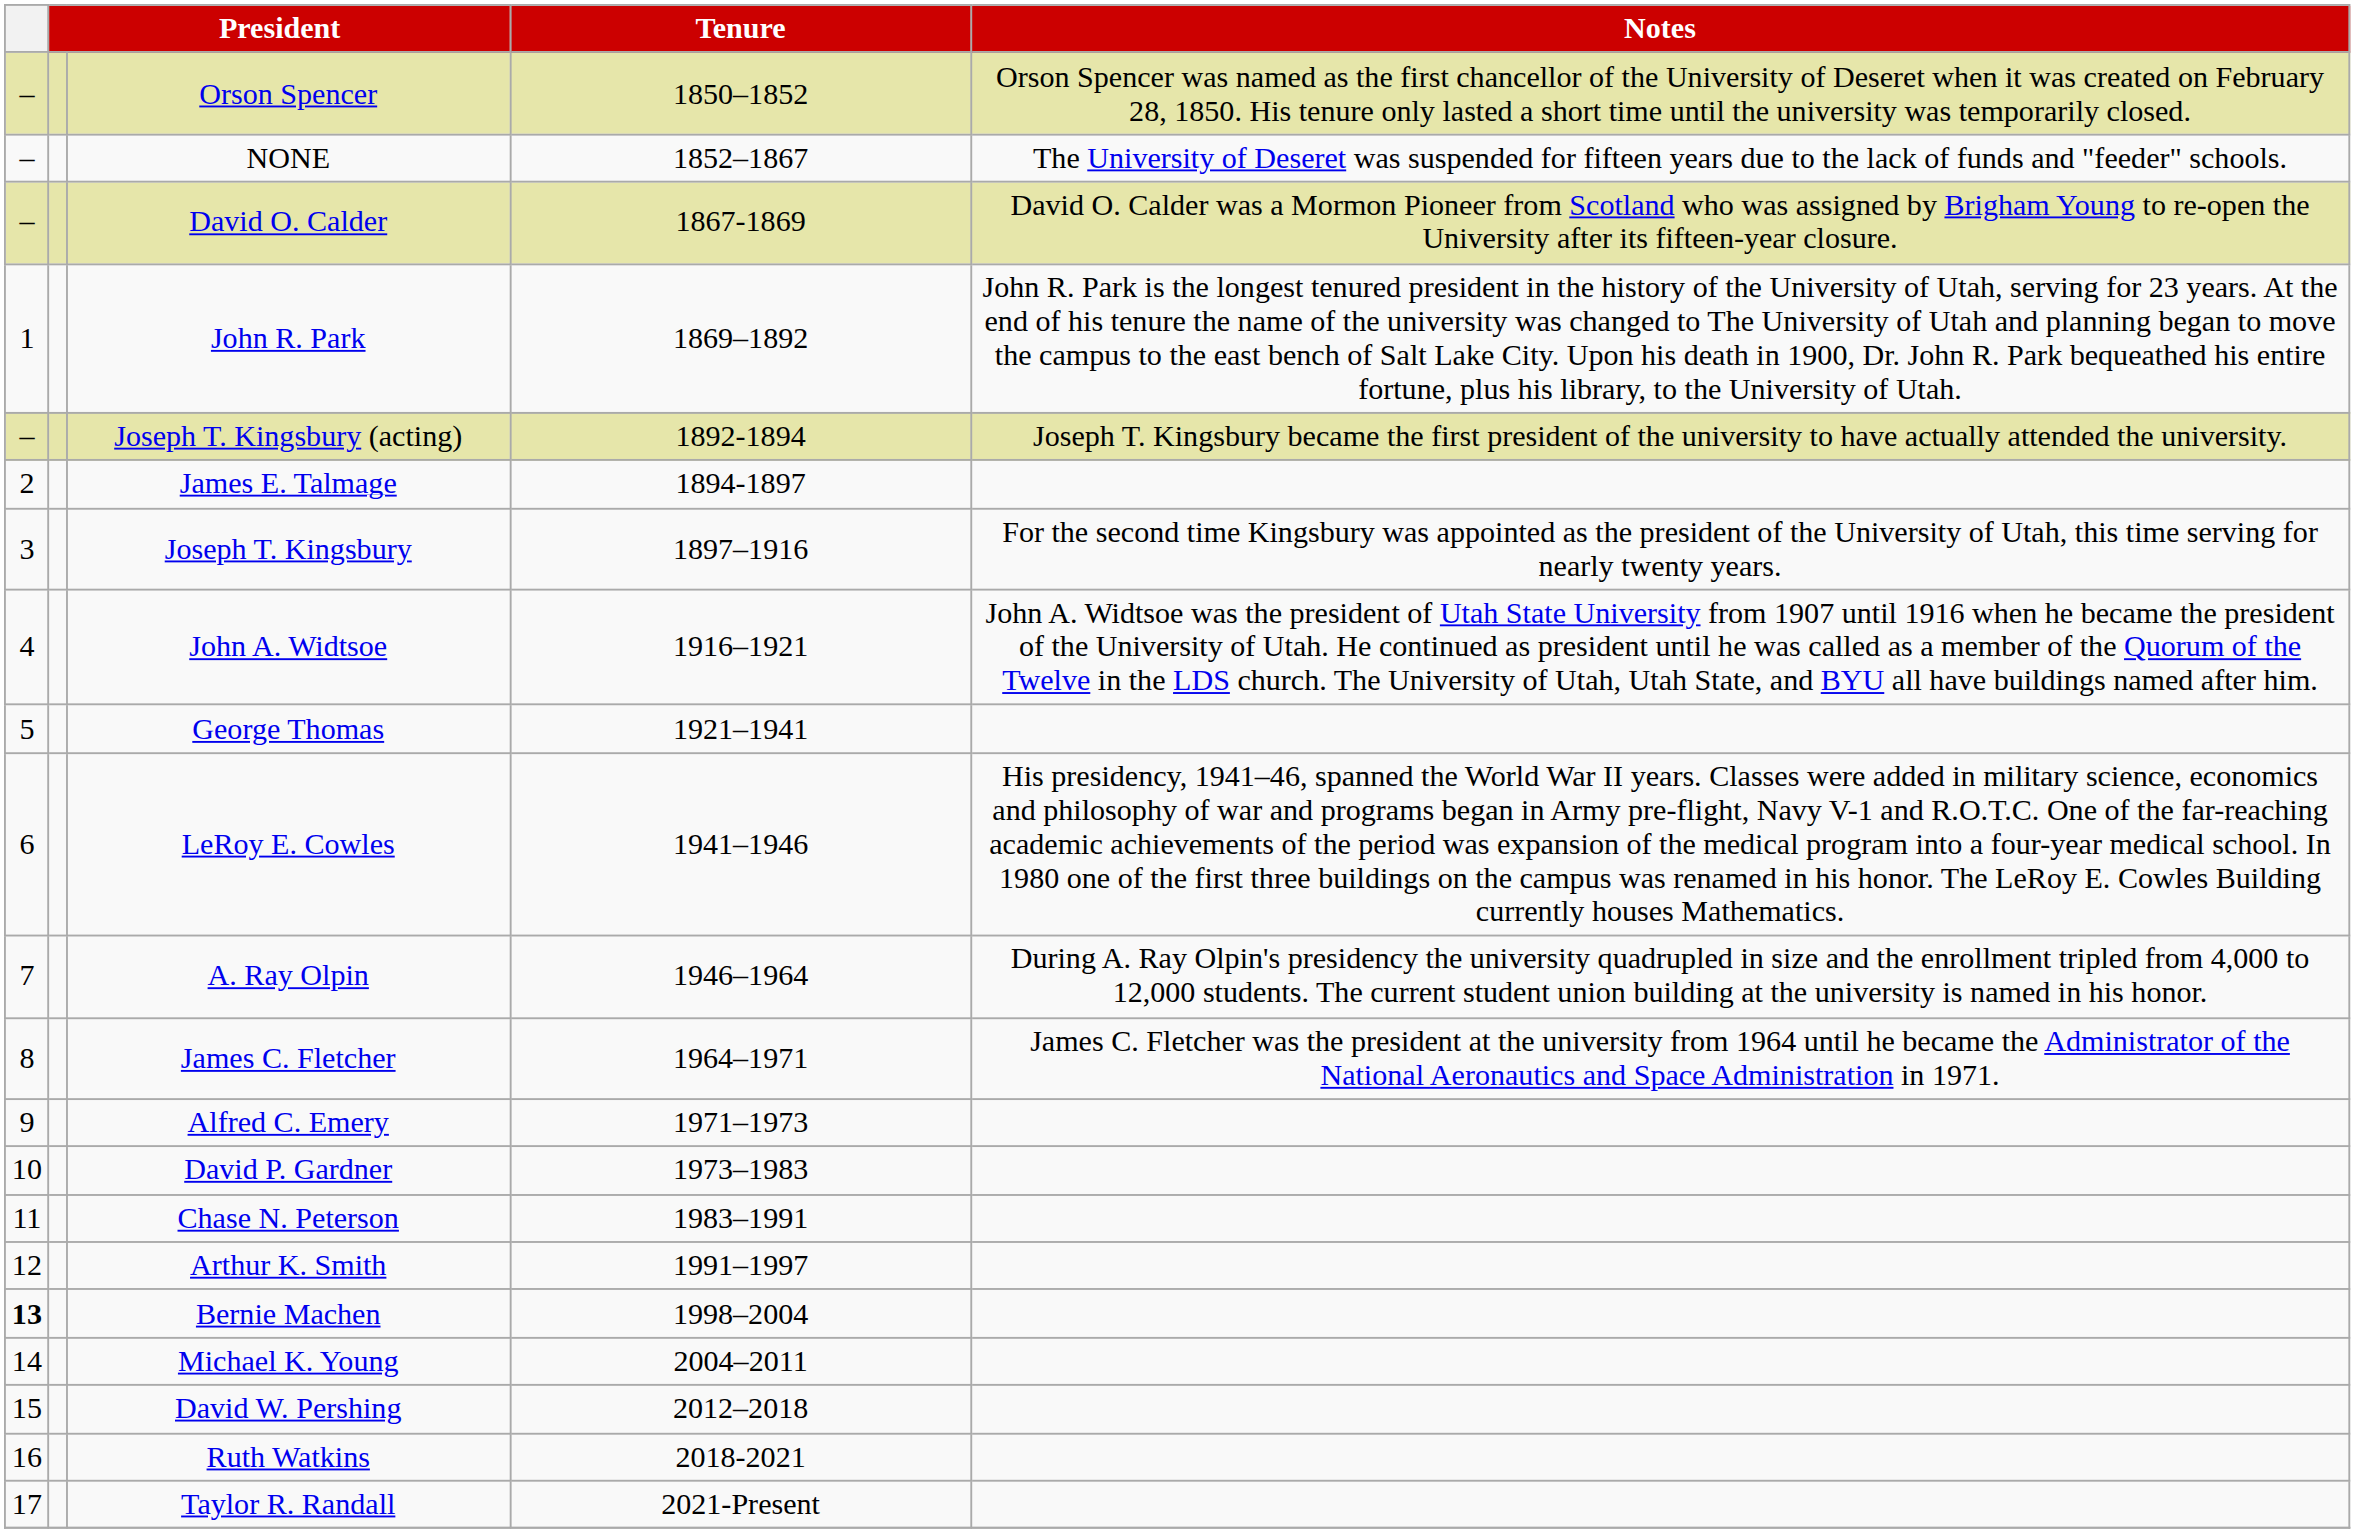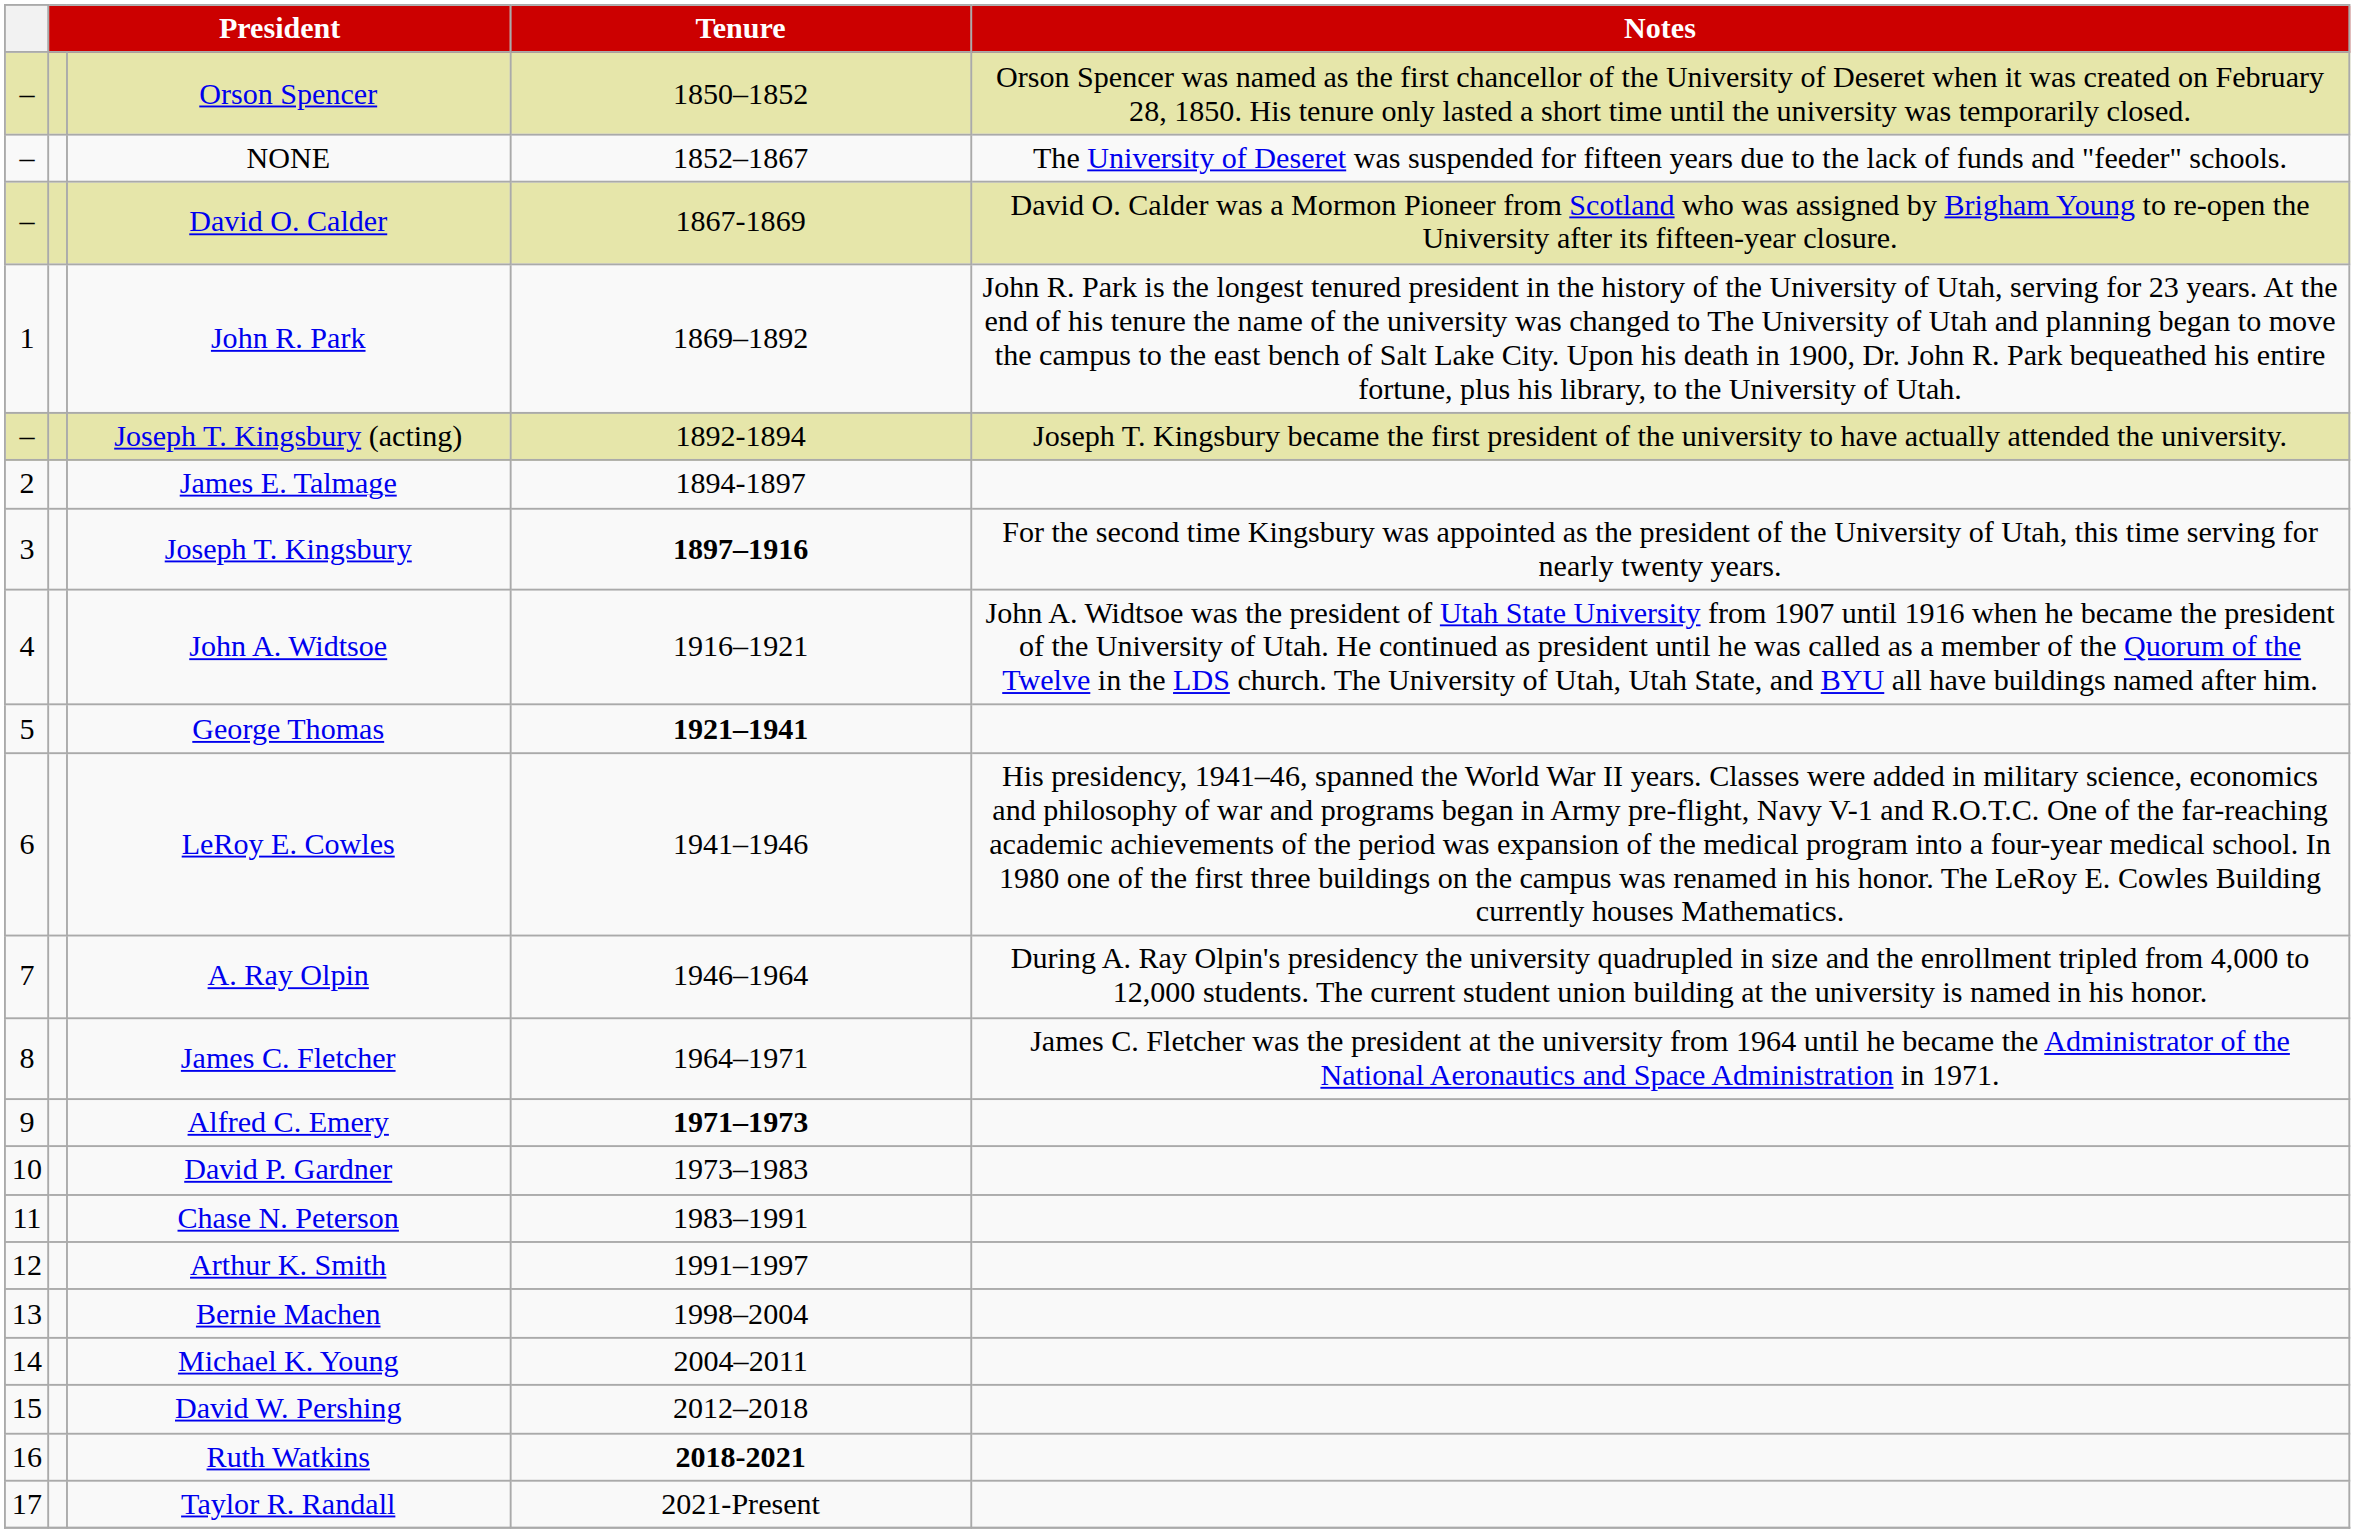(741, 548) normal -> (741, 548) bold
(741, 728) normal -> (741, 728) bold
(741, 1122) normal -> (741, 1122) bold
(27, 1313) bold -> (27, 1313) normal
(741, 1456) normal -> (741, 1456) bold
